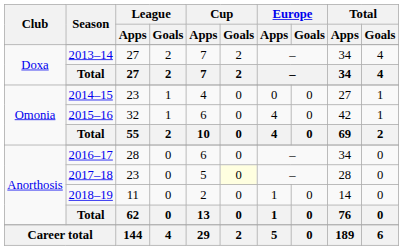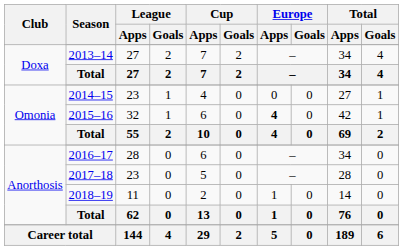(274, 114) normal -> (274, 114) bold
(239, 174) lightyellow background -> (239, 174) no background
